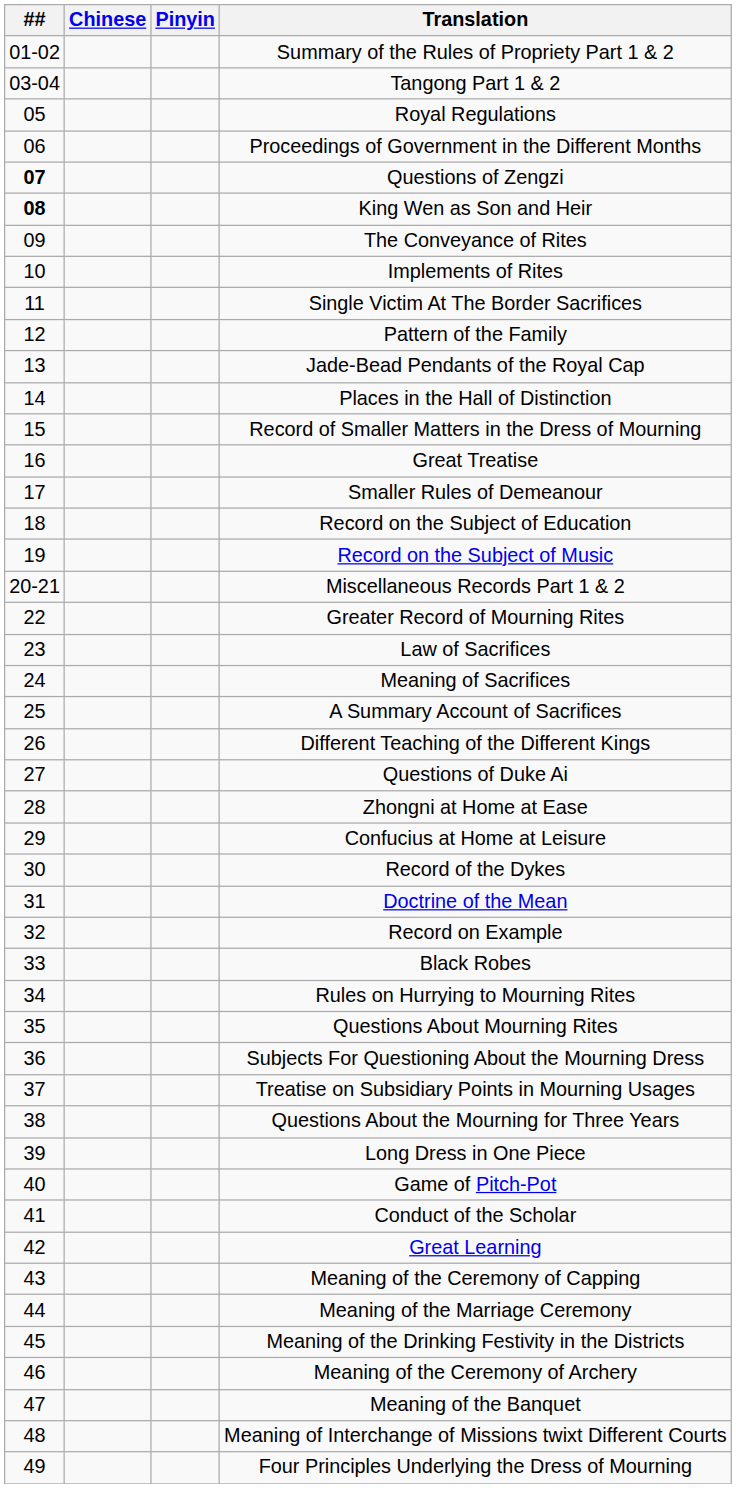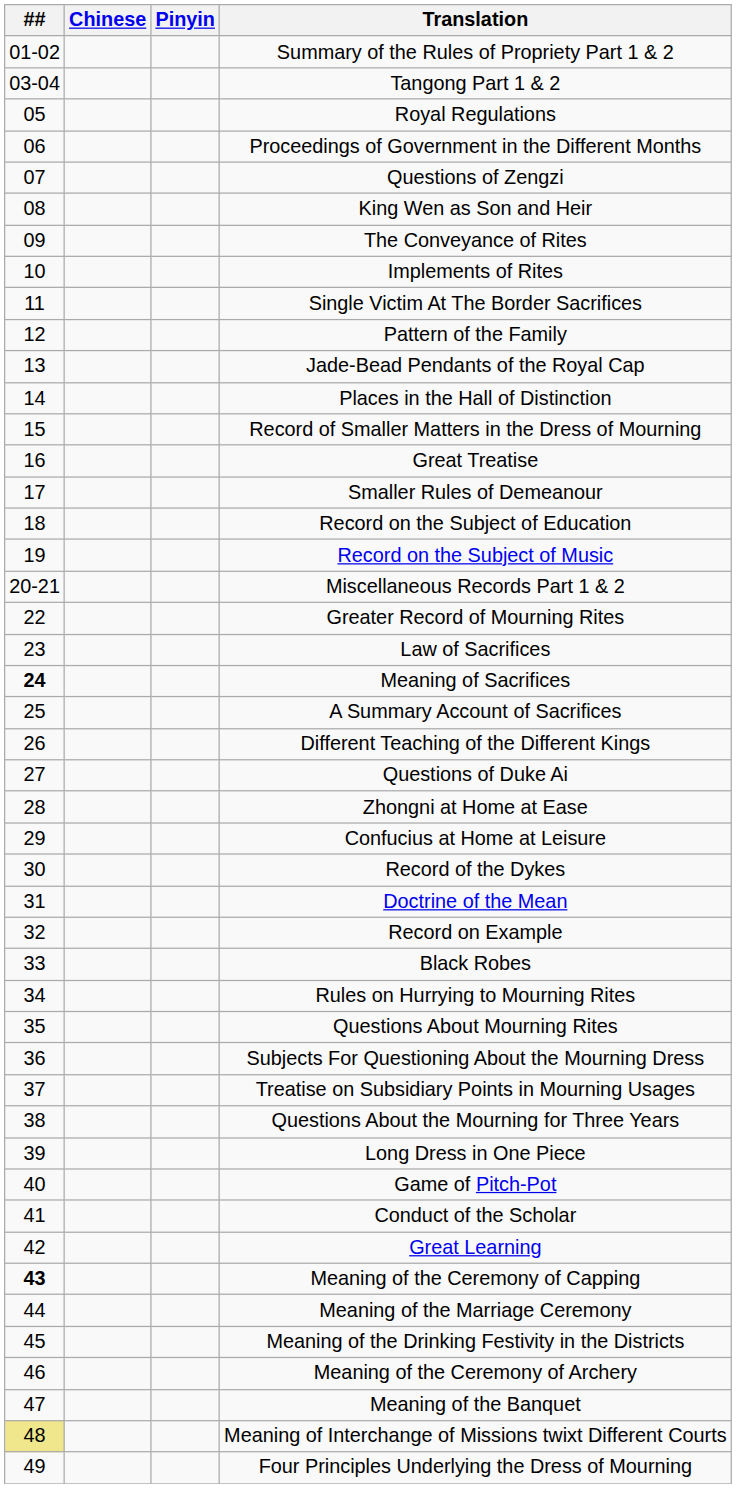(35, 177) bold -> (35, 177) normal
(35, 209) bold -> (35, 209) normal
(35, 680) normal -> (35, 680) bold
(35, 1278) normal -> (35, 1278) bold
(35, 1436) no background -> (35, 1436) khaki background
